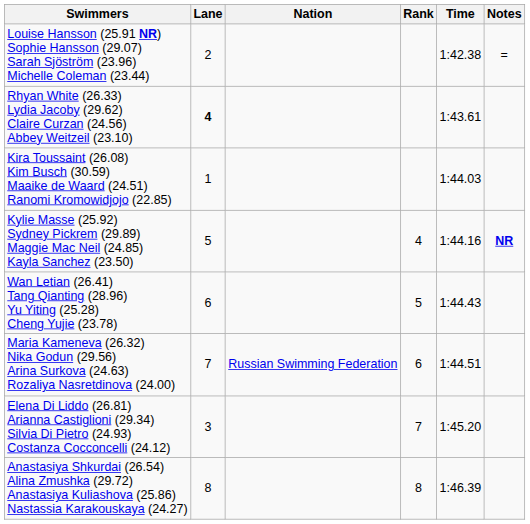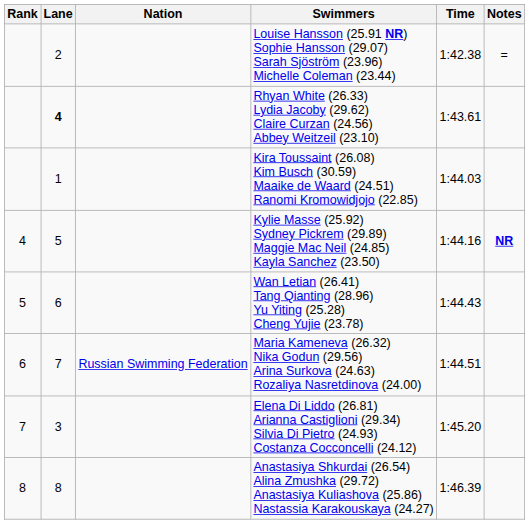columns swapped: (419, 14) <-> (97, 14)
